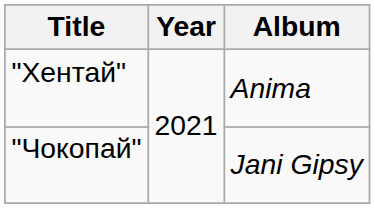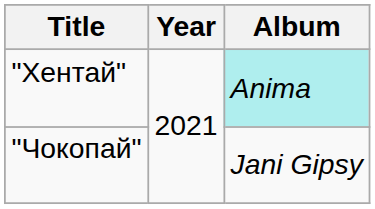(271, 87) no background -> (271, 87) paleturquoise background
